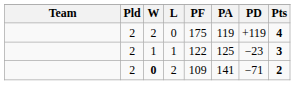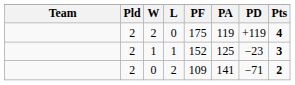(198, 51) 122 -> (198, 51) 152
(154, 70) bold -> (154, 70) normal
